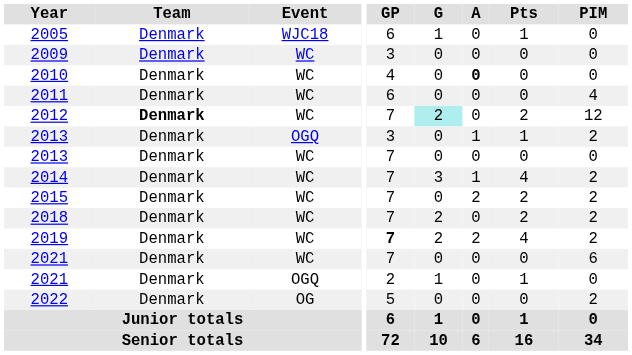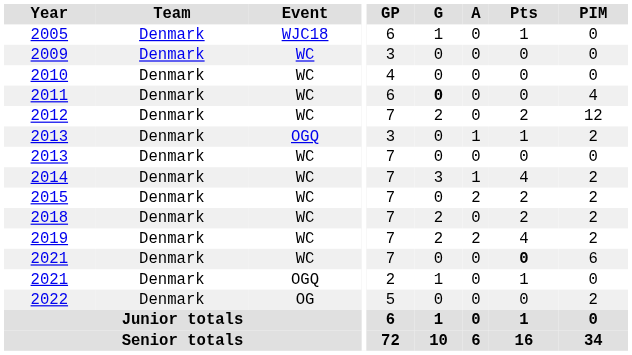(476, 75) bold -> (476, 75) normal
(439, 96) normal -> (439, 96) bold
(172, 116) bold -> (172, 116) normal
(439, 116) paleturquoise background -> (439, 116) no background
(390, 239) bold -> (390, 239) normal
(524, 259) normal -> (524, 259) bold
